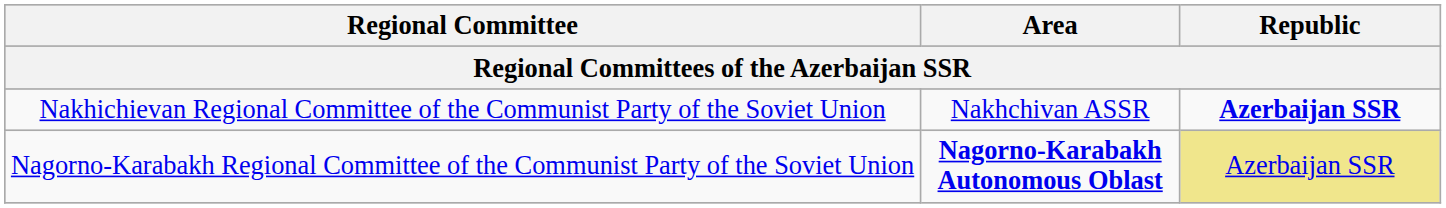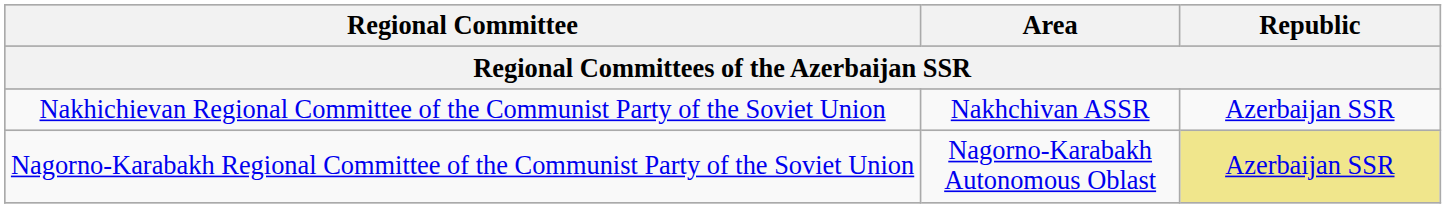(1310, 109) bold -> (1310, 109) normal
(1050, 165) bold -> (1050, 165) normal
